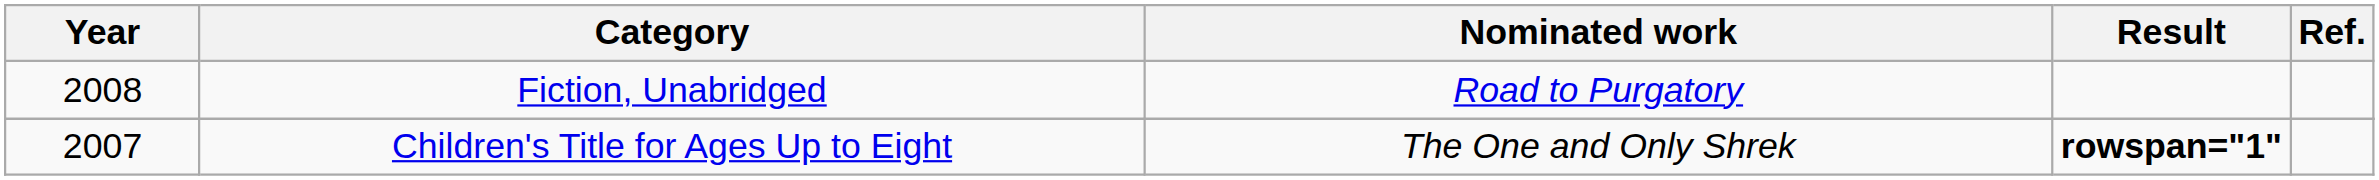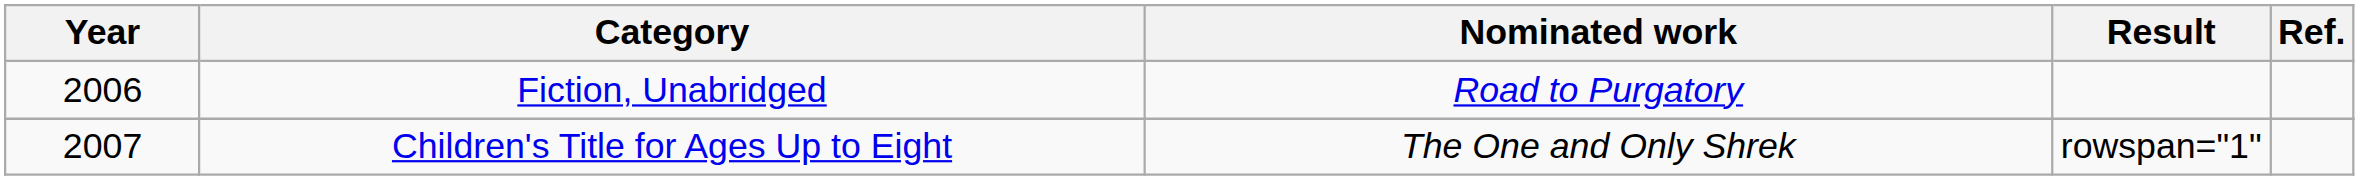(103, 89) 2008 -> (103, 89) 2006
(2171, 145) bold -> (2161, 145) normal
